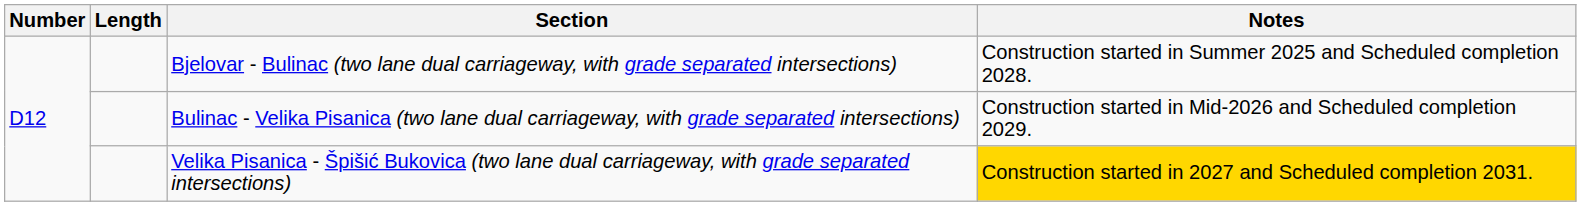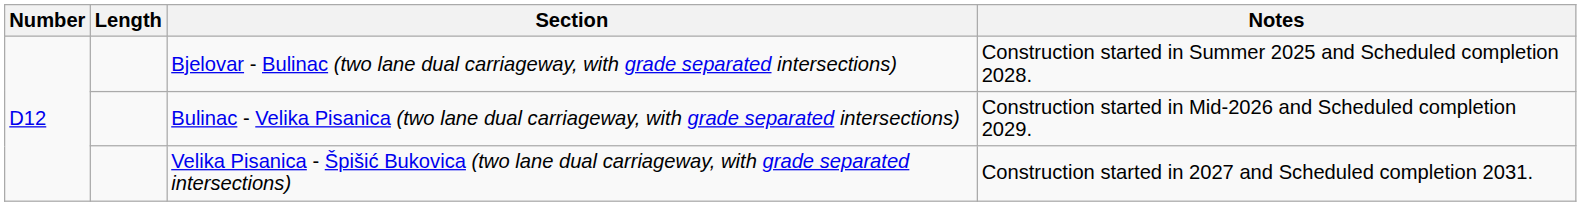(1257, 173) gold background -> (1257, 173) no background
